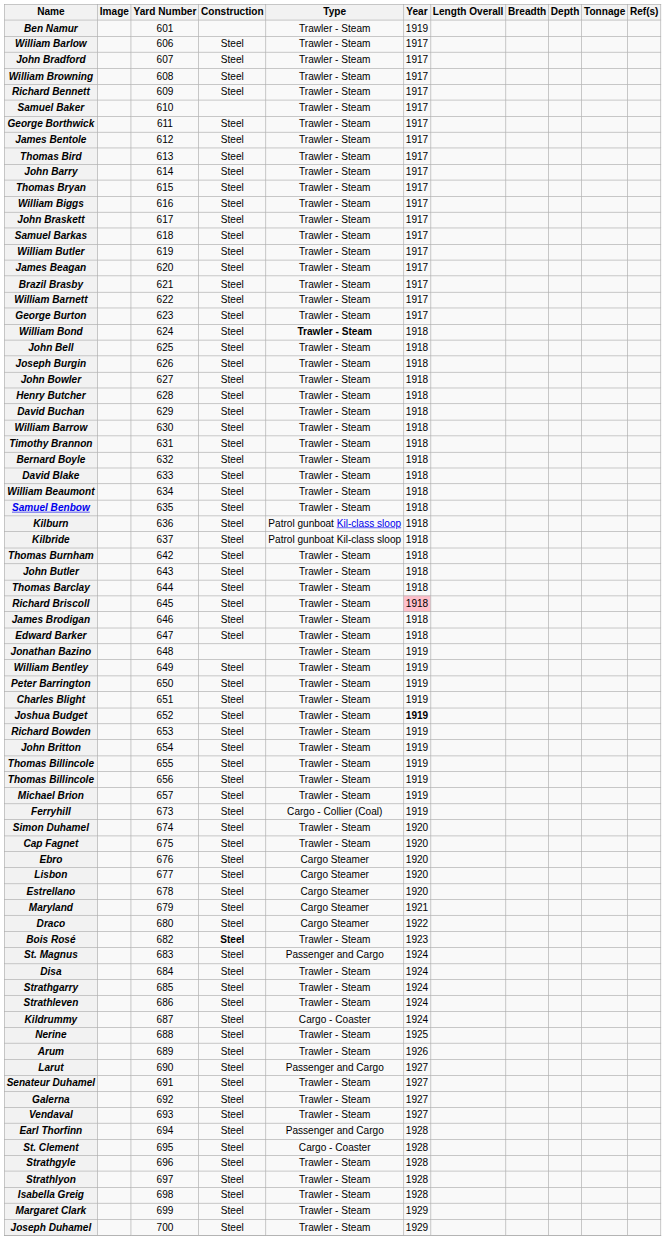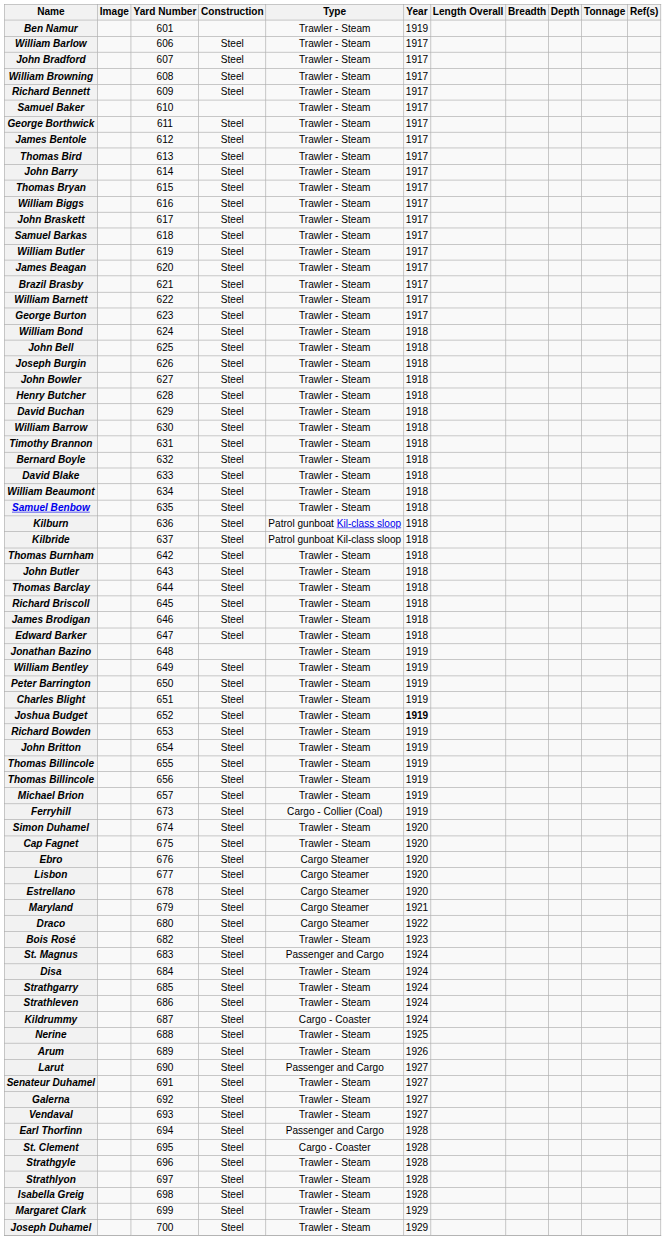(335, 332) bold -> (335, 332) normal
(417, 603) pink background -> (417, 603) no background
(232, 939) bold -> (232, 939) normal
